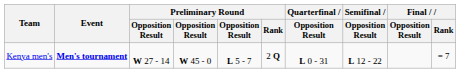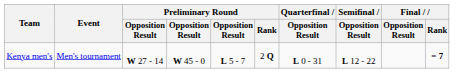(92, 56) bold -> (89, 56) normal
(444, 56) normal -> (437, 56) bold
